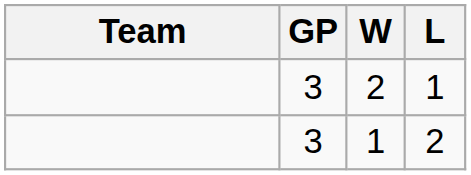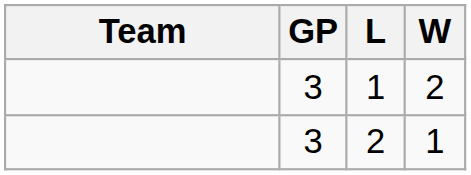columns swapped: (376, 31) <-> (435, 31)
